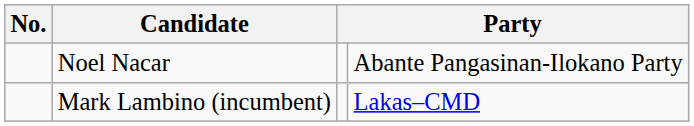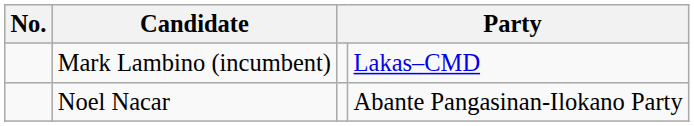rows swapped: (194, 101) <-> (114, 62)
